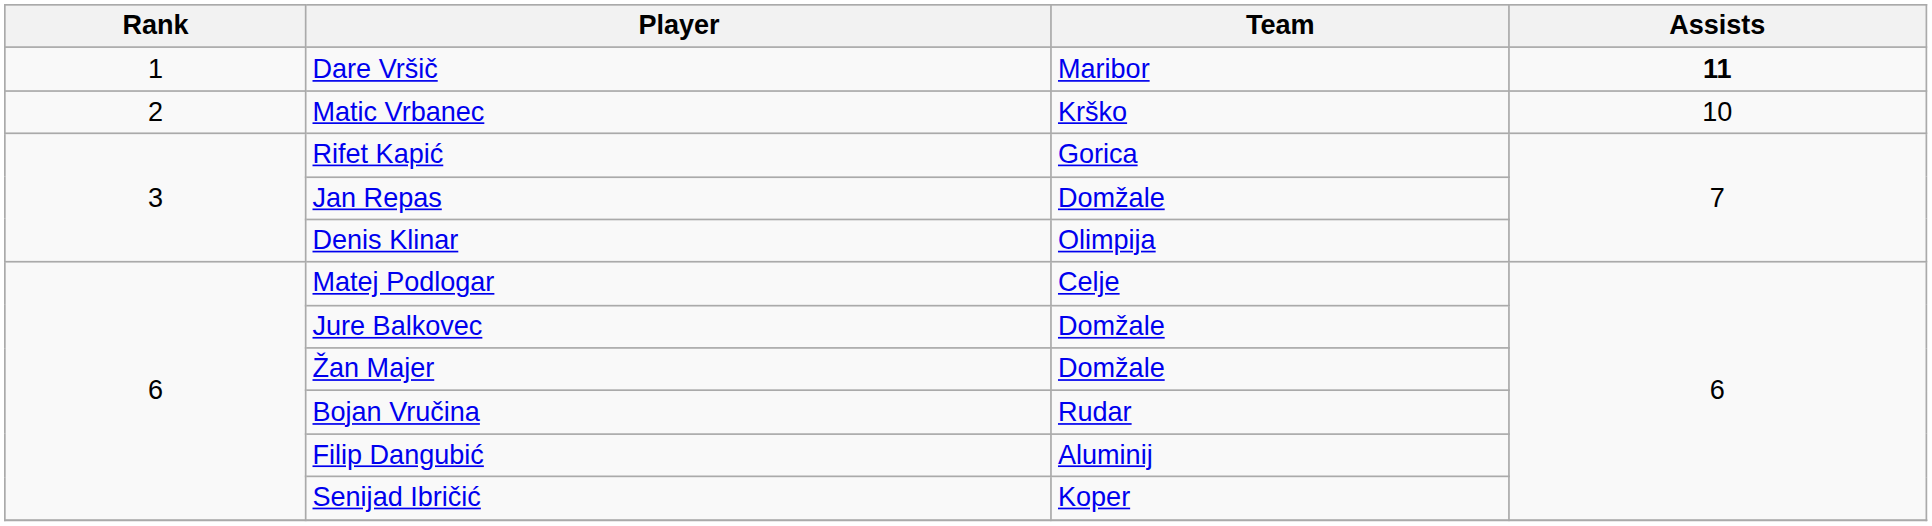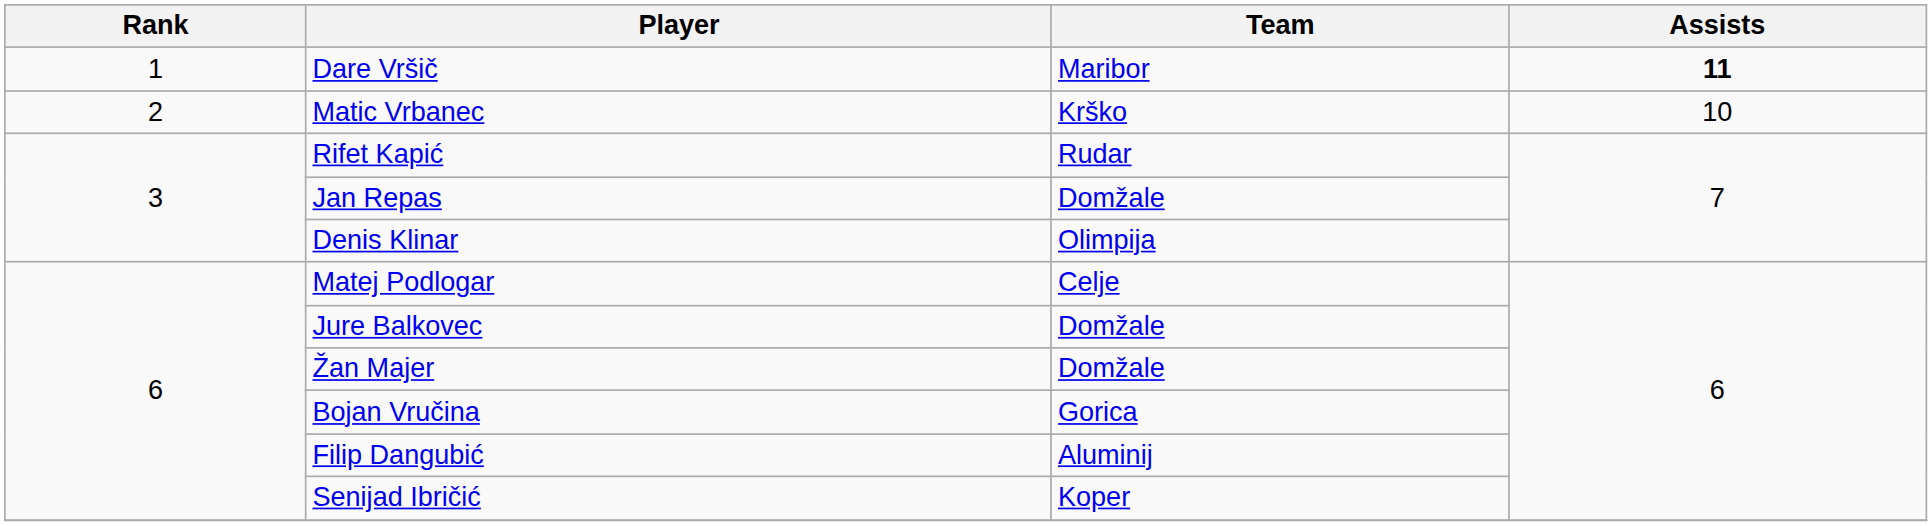(1098, 154) Gorica -> (1095, 154) Rudar
(1095, 411) Rudar -> (1098, 411) Gorica
